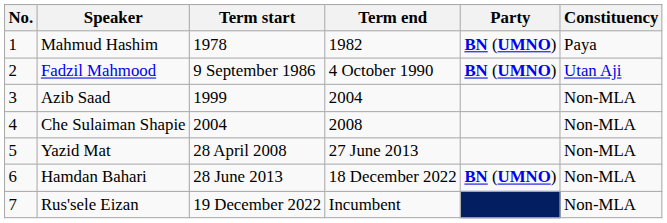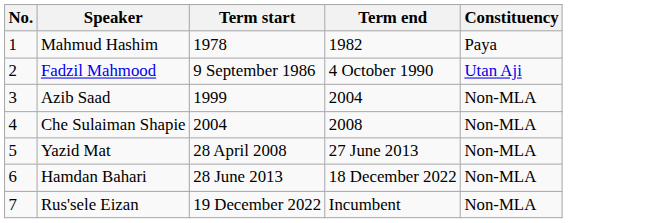- column: (510, 17)
